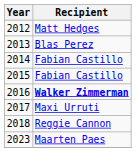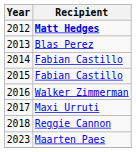(67, 28) normal -> (67, 28) bold
(82, 92) bold -> (82, 92) normal
